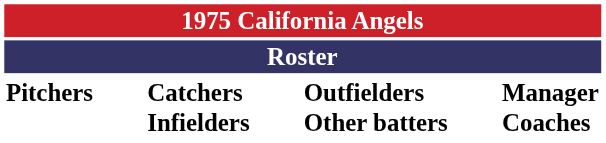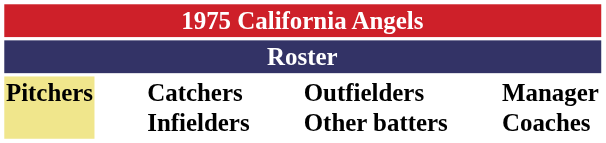(49, 92) no background -> (49, 92) khaki background
